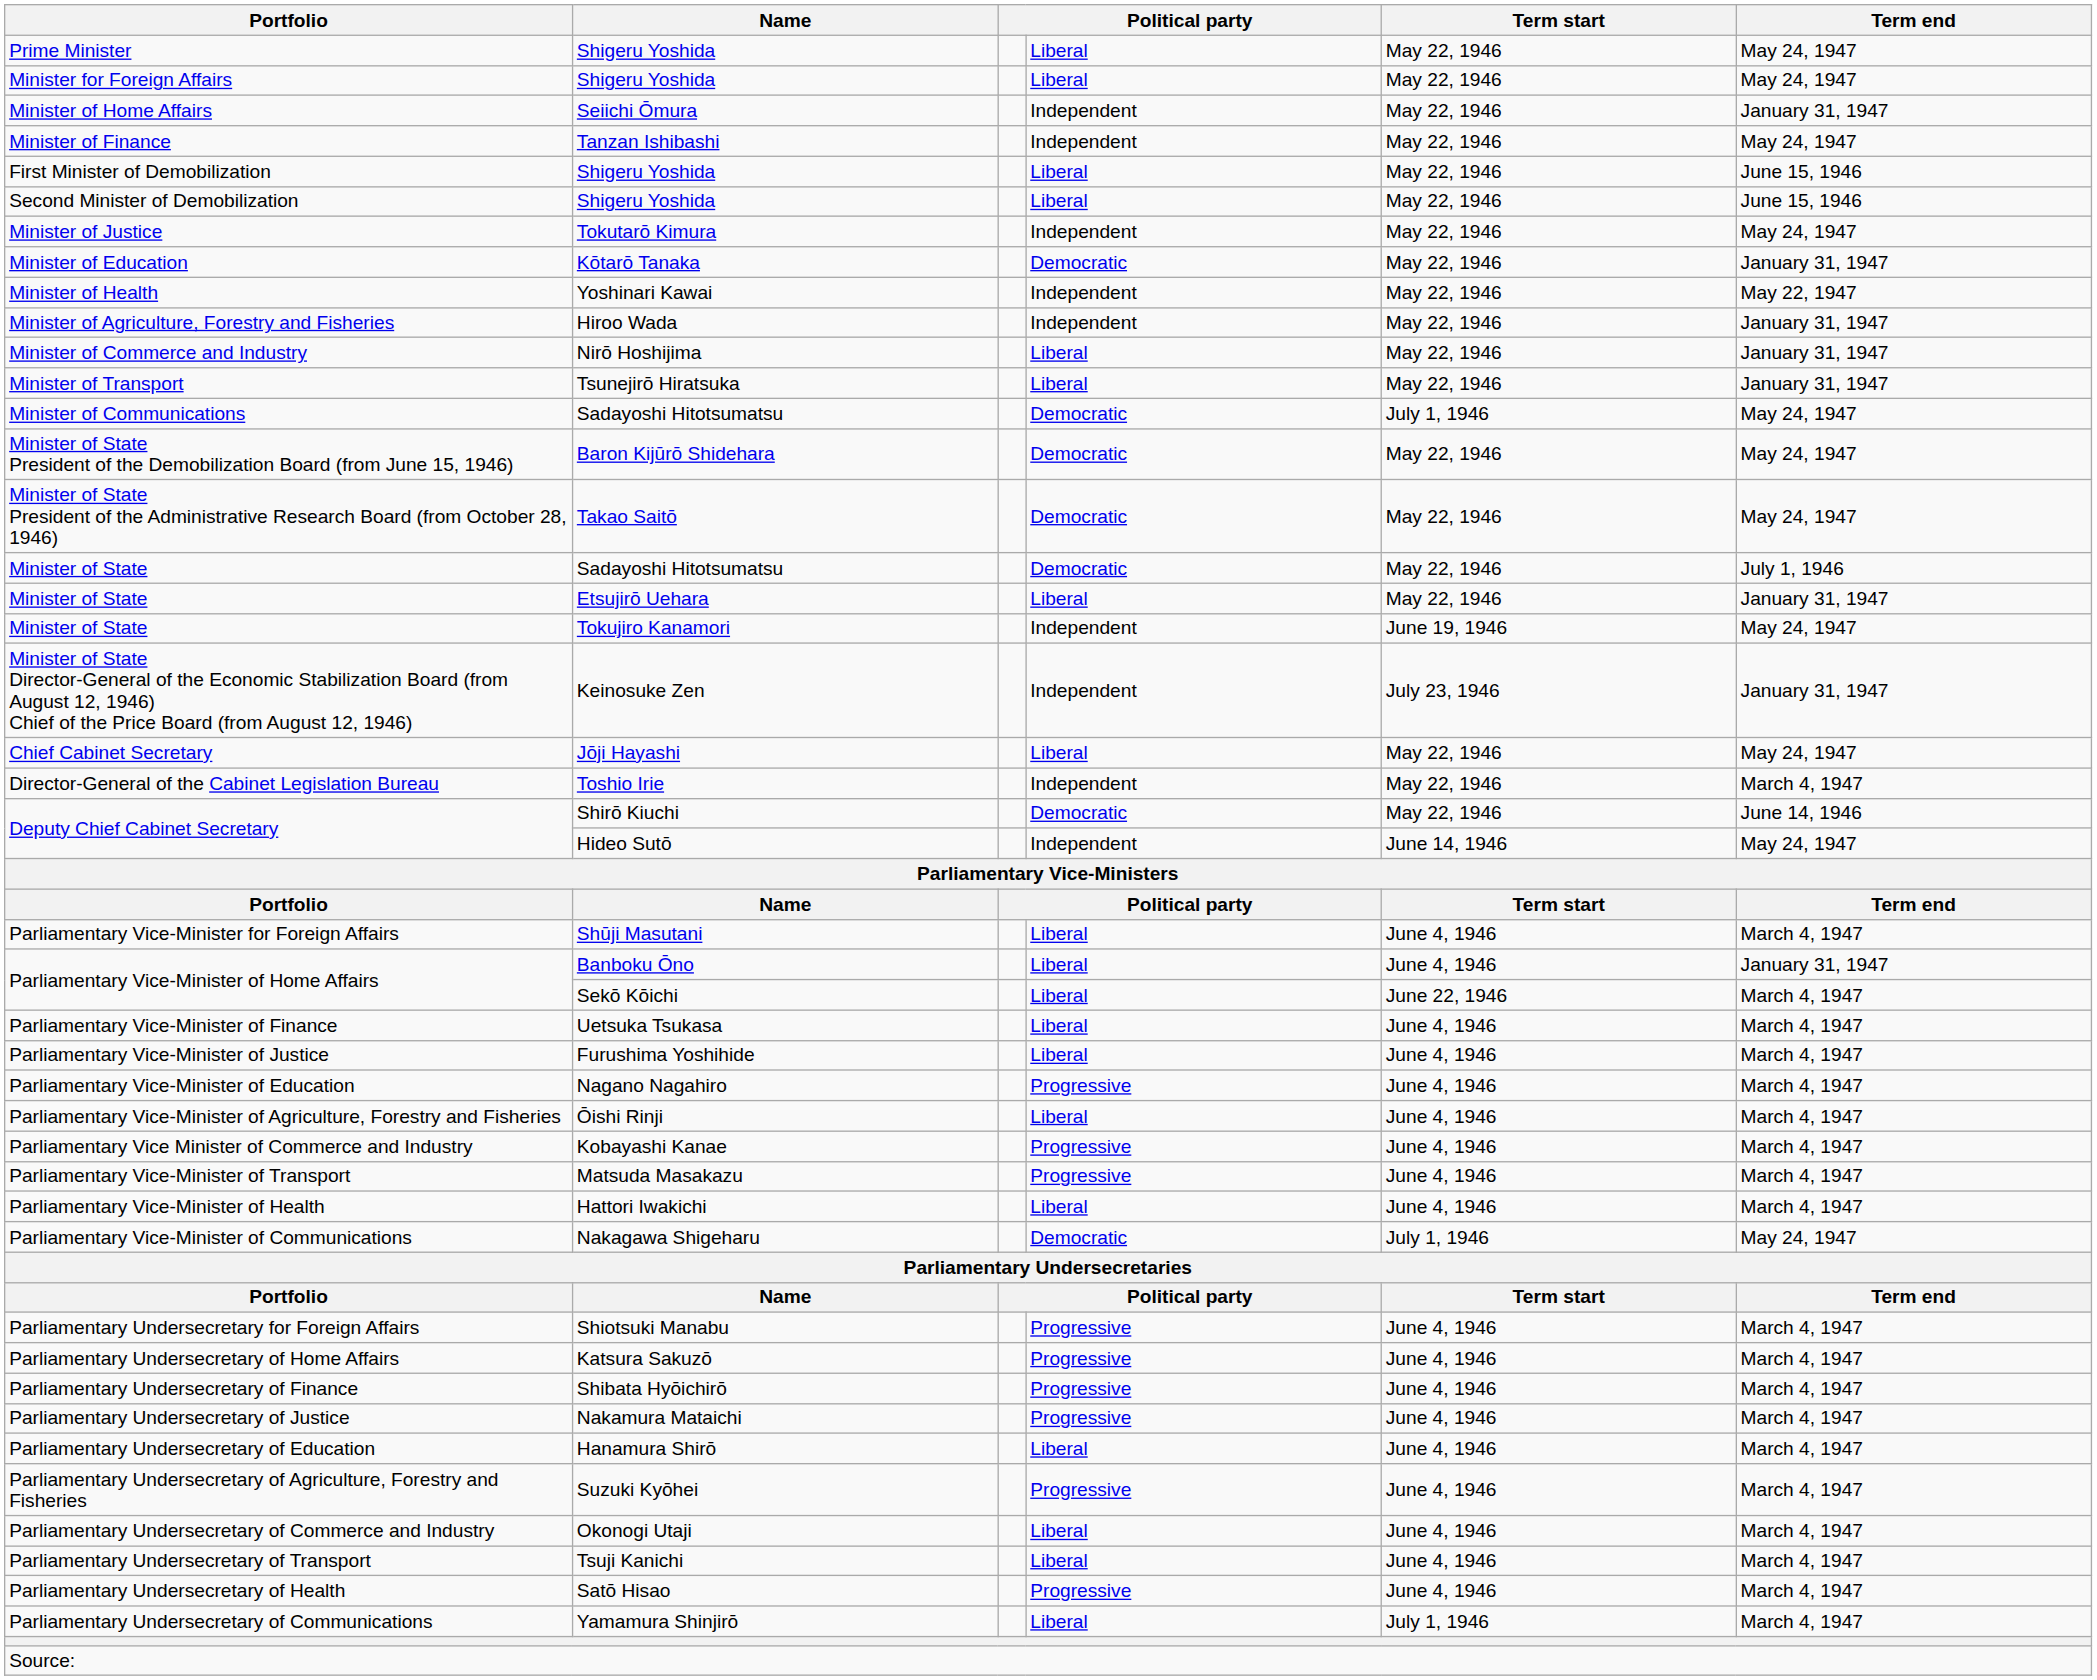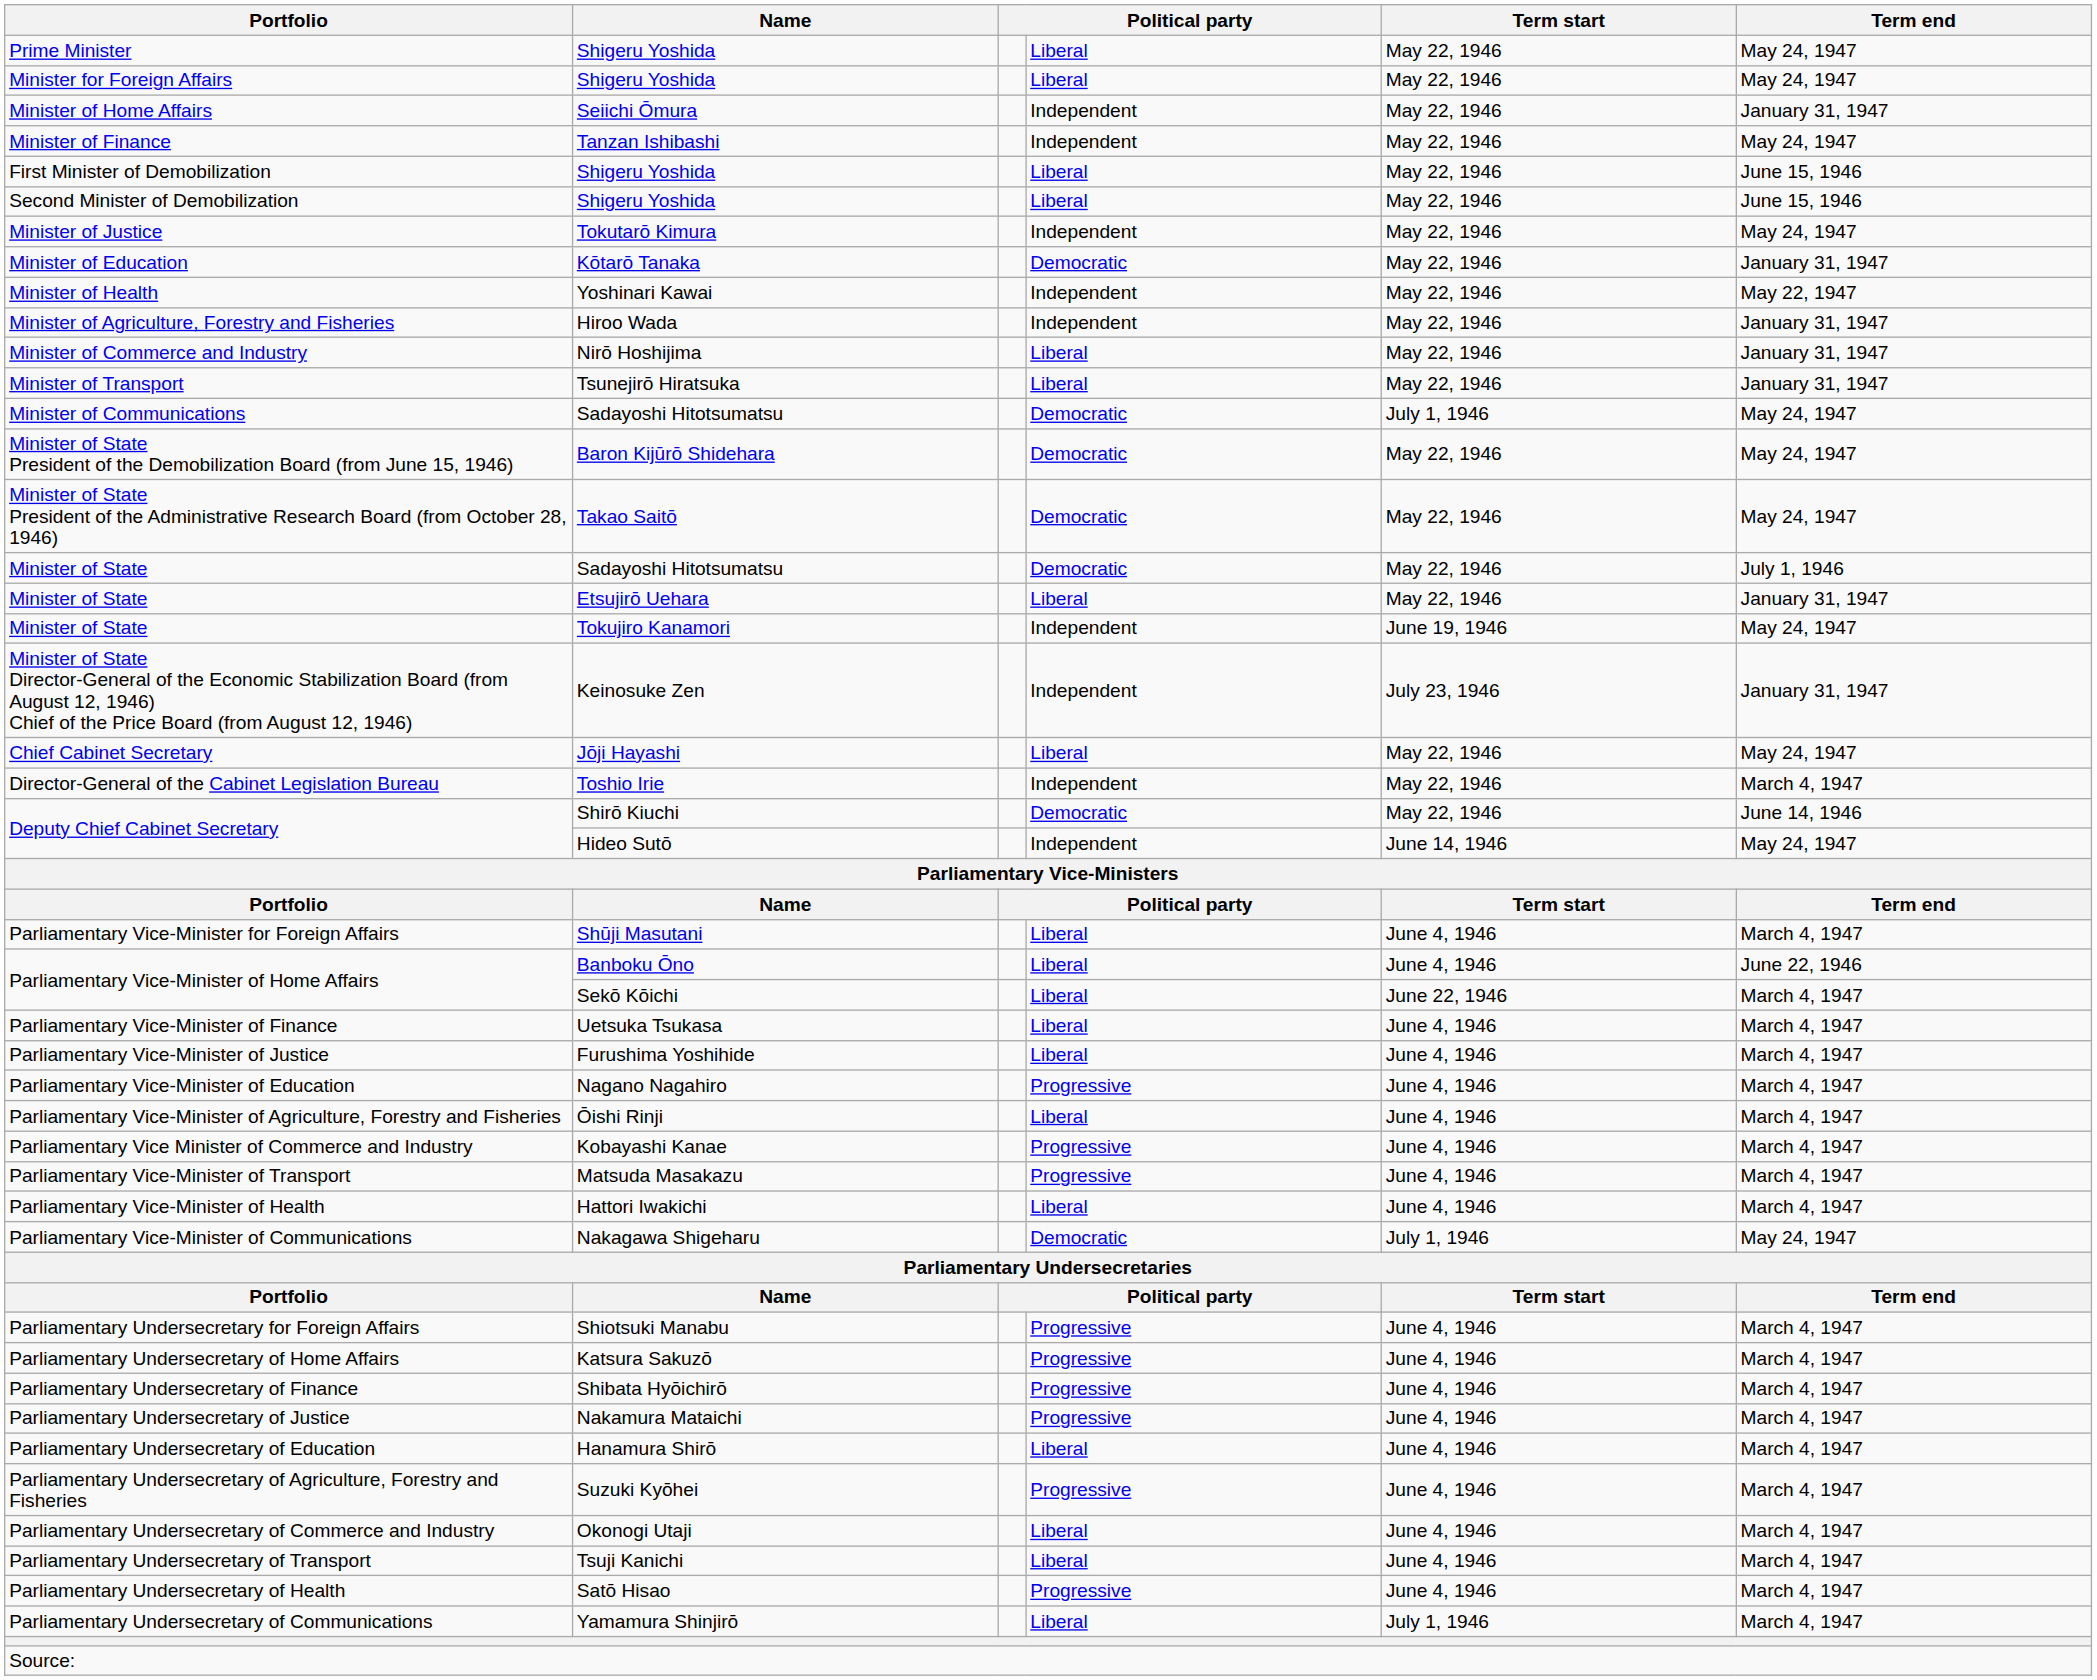(1815, 965) January 31, 1947 -> (1801, 965) June 22, 1946
